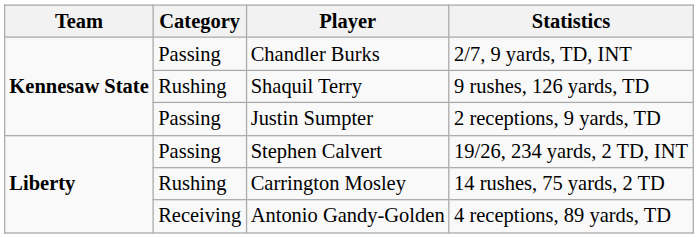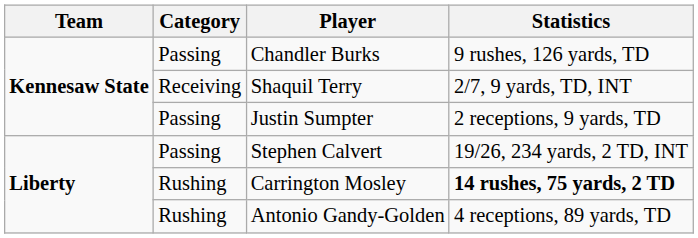(543, 53) 2/7, 9 yards, TD, INT -> (552, 53) 9 rushes, 126 yards, TD
(192, 86) Rushing -> (200, 86) Receiving
(552, 86) 9 rushes, 126 yards, TD -> (543, 86) 2/7, 9 yards, TD, INT
(559, 183) normal -> (565, 183) bold
(200, 216) Receiving -> (192, 216) Rushing
